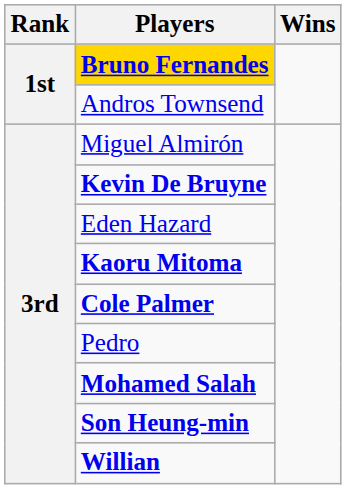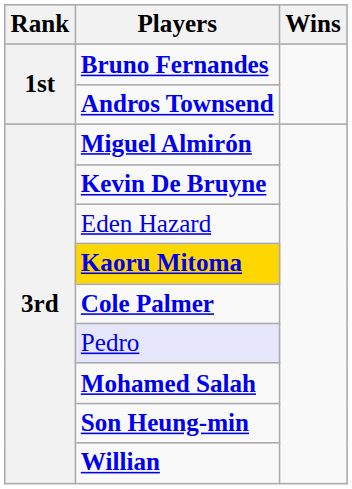(175, 64) gold background -> (175, 64) no background
(172, 104) normal -> (177, 104) bold
(162, 143) normal -> (166, 143) bold
(161, 263) no background -> (161, 263) gold background
(110, 343) no background -> (110, 343) lavender background
